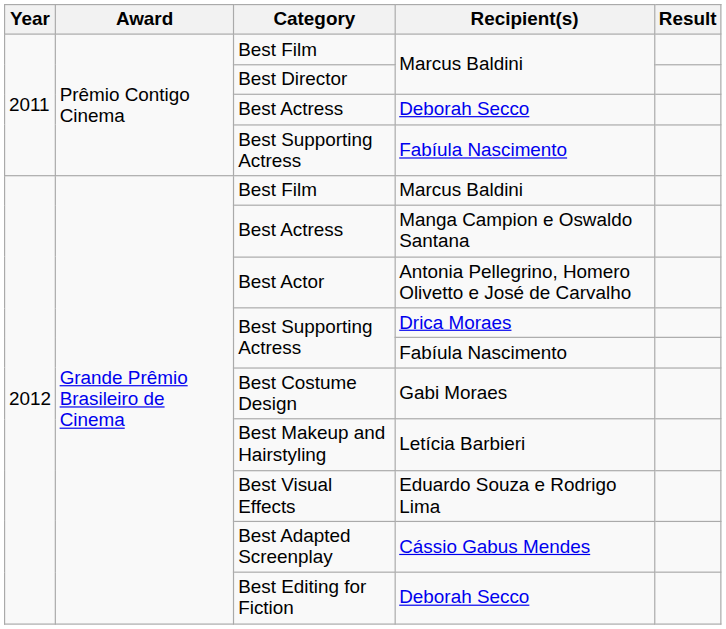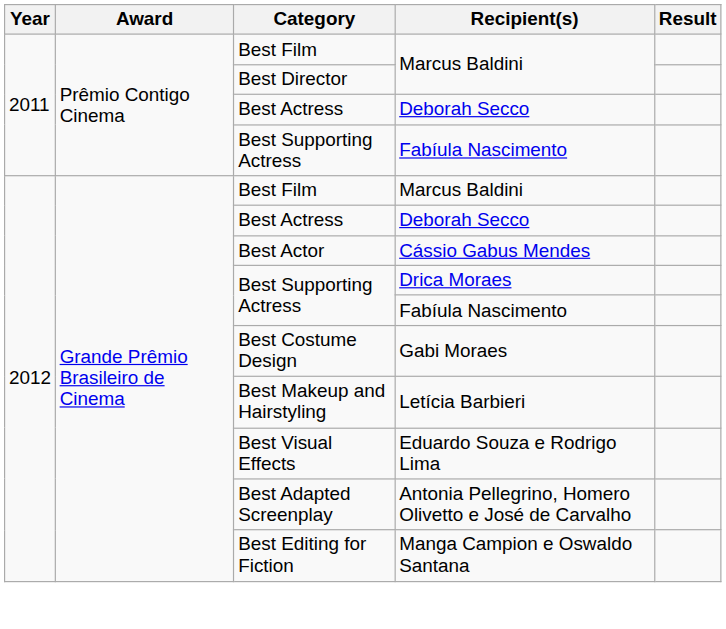(516, 230) Manga Campion e Oswaldo Santana -> (464, 220) Deborah Secco
(515, 282) Antonia Pellegrino, Homero Olivetto e José de Carvalho -> (495, 250) Cássio Gabus Mendes
(495, 546) Cássio Gabus Mendes -> (515, 504) Antonia Pellegrino, Homero Olivetto e José de Carvalho
(464, 597) Deborah Secco -> (516, 555) Manga Campion e Oswaldo Santana
